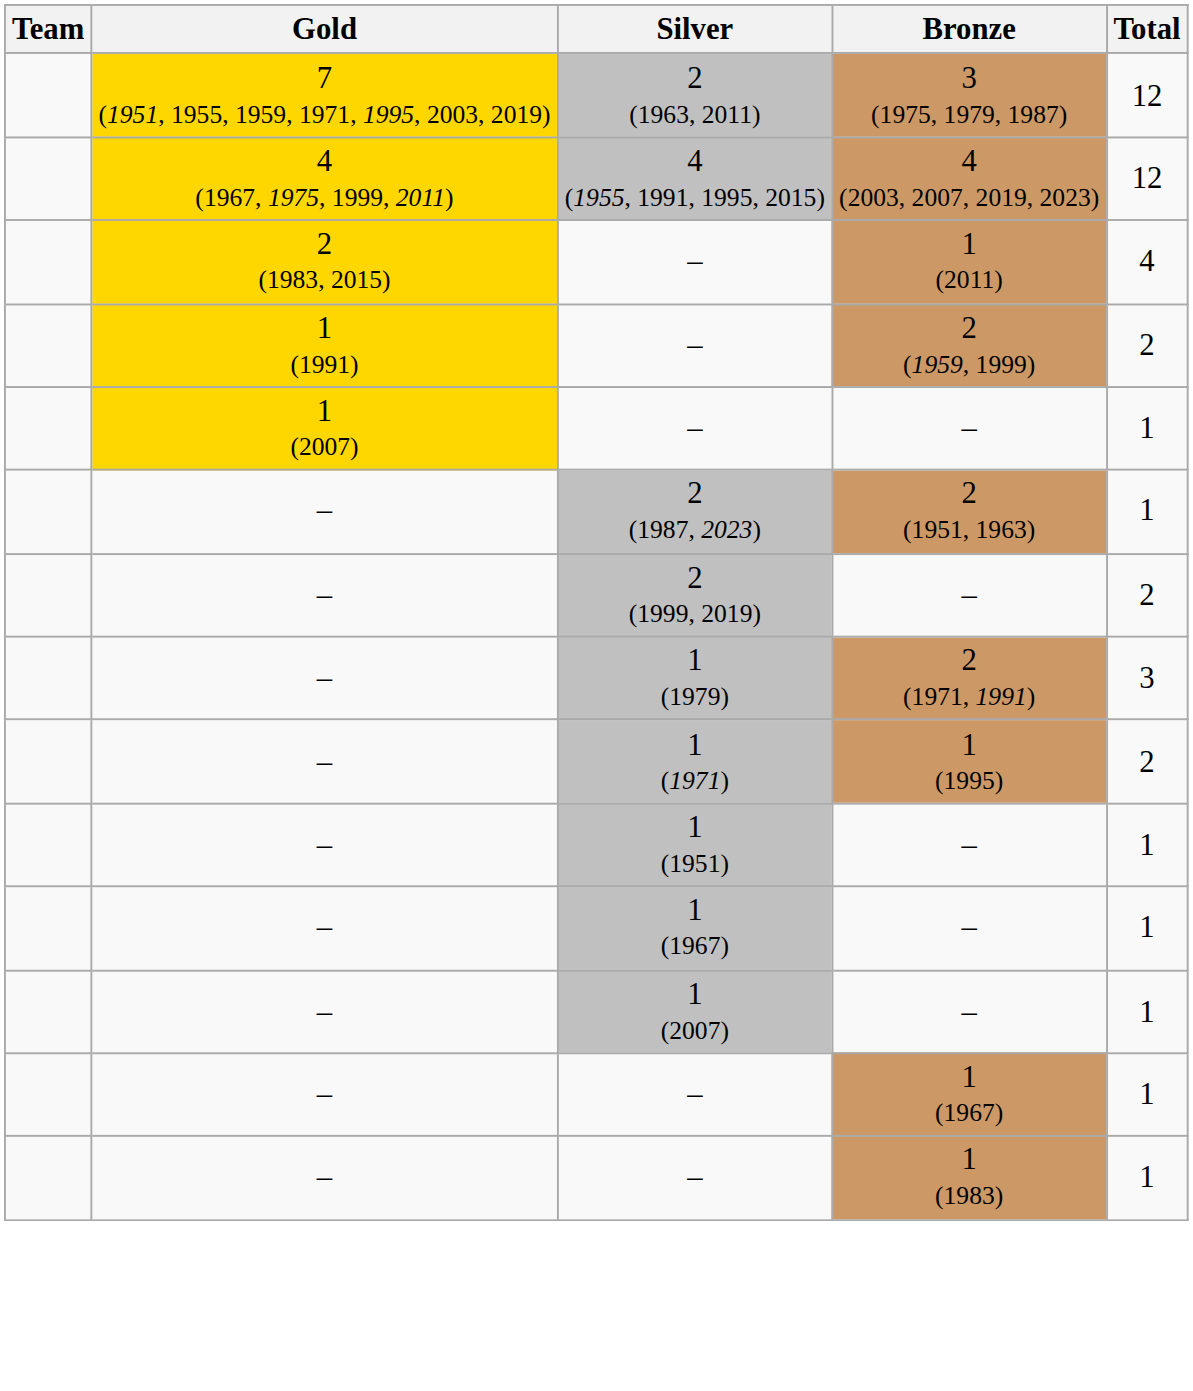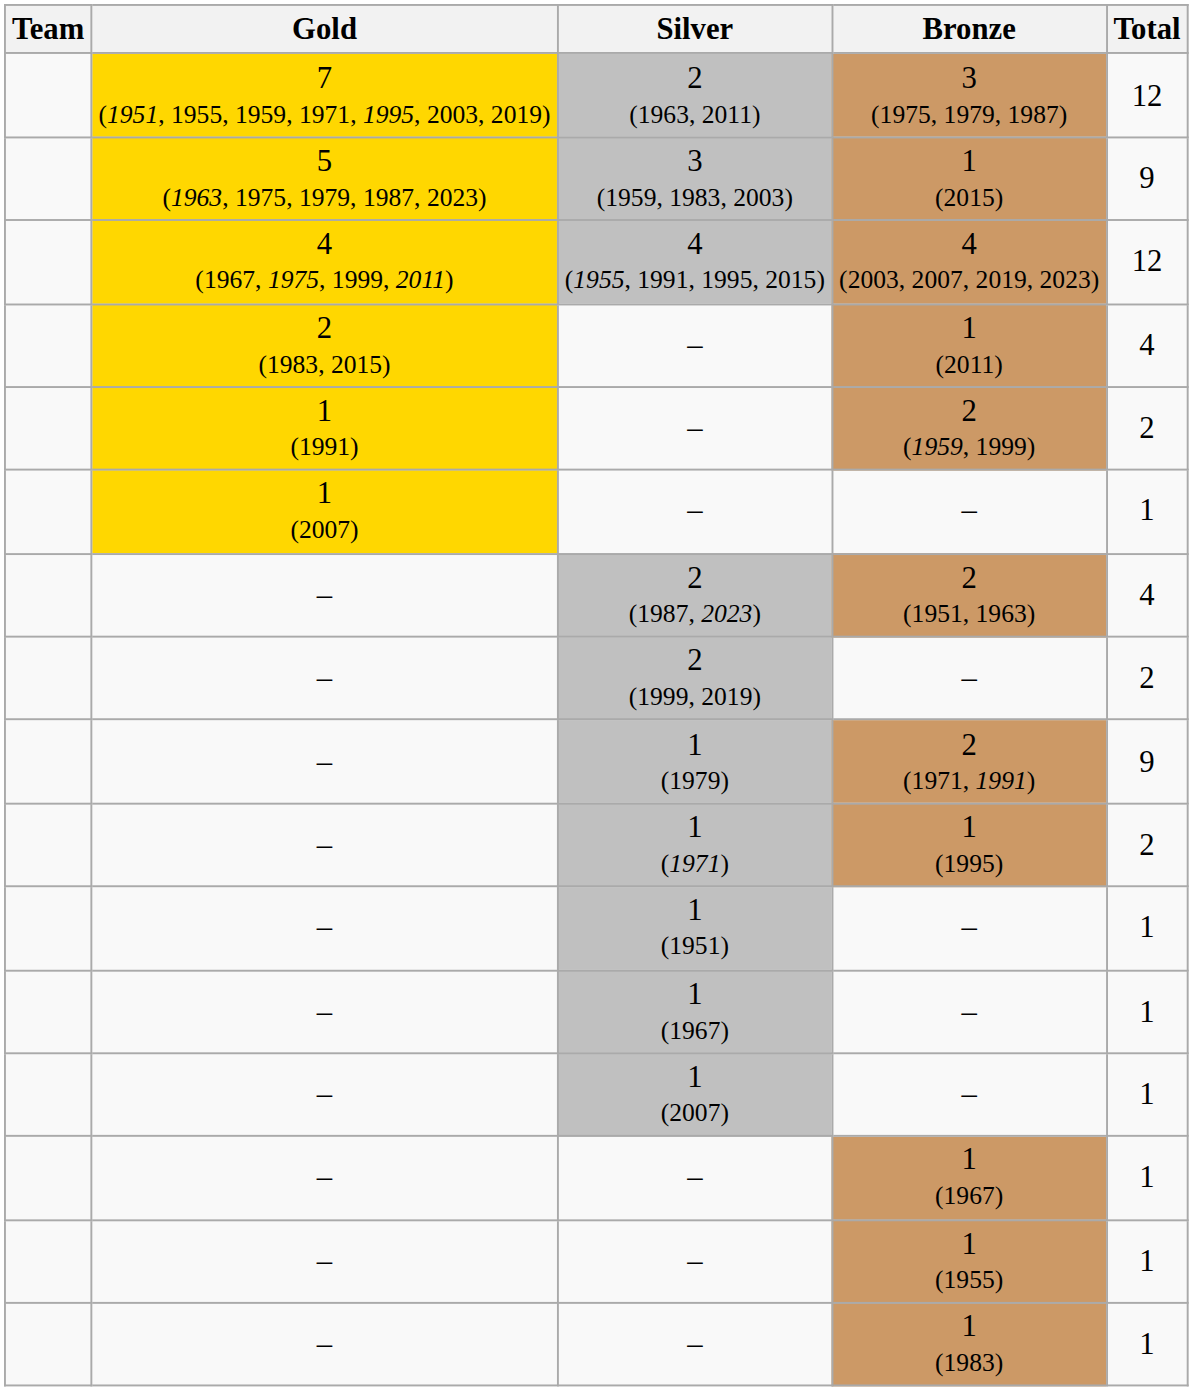+ row: (695, 178)
(1147, 511) 1 -> (1147, 594) 4
(1147, 677) 3 -> (1147, 761) 9
+ row: (695, 1260)
